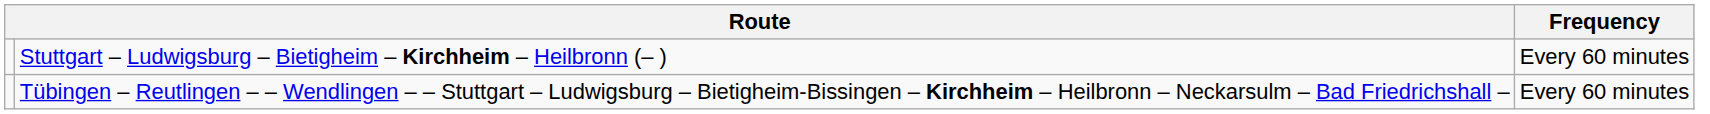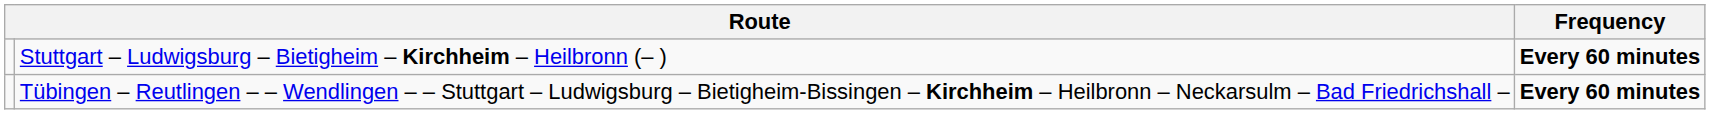(1604, 56) normal -> (1610, 56) bold
(1604, 91) normal -> (1610, 91) bold
